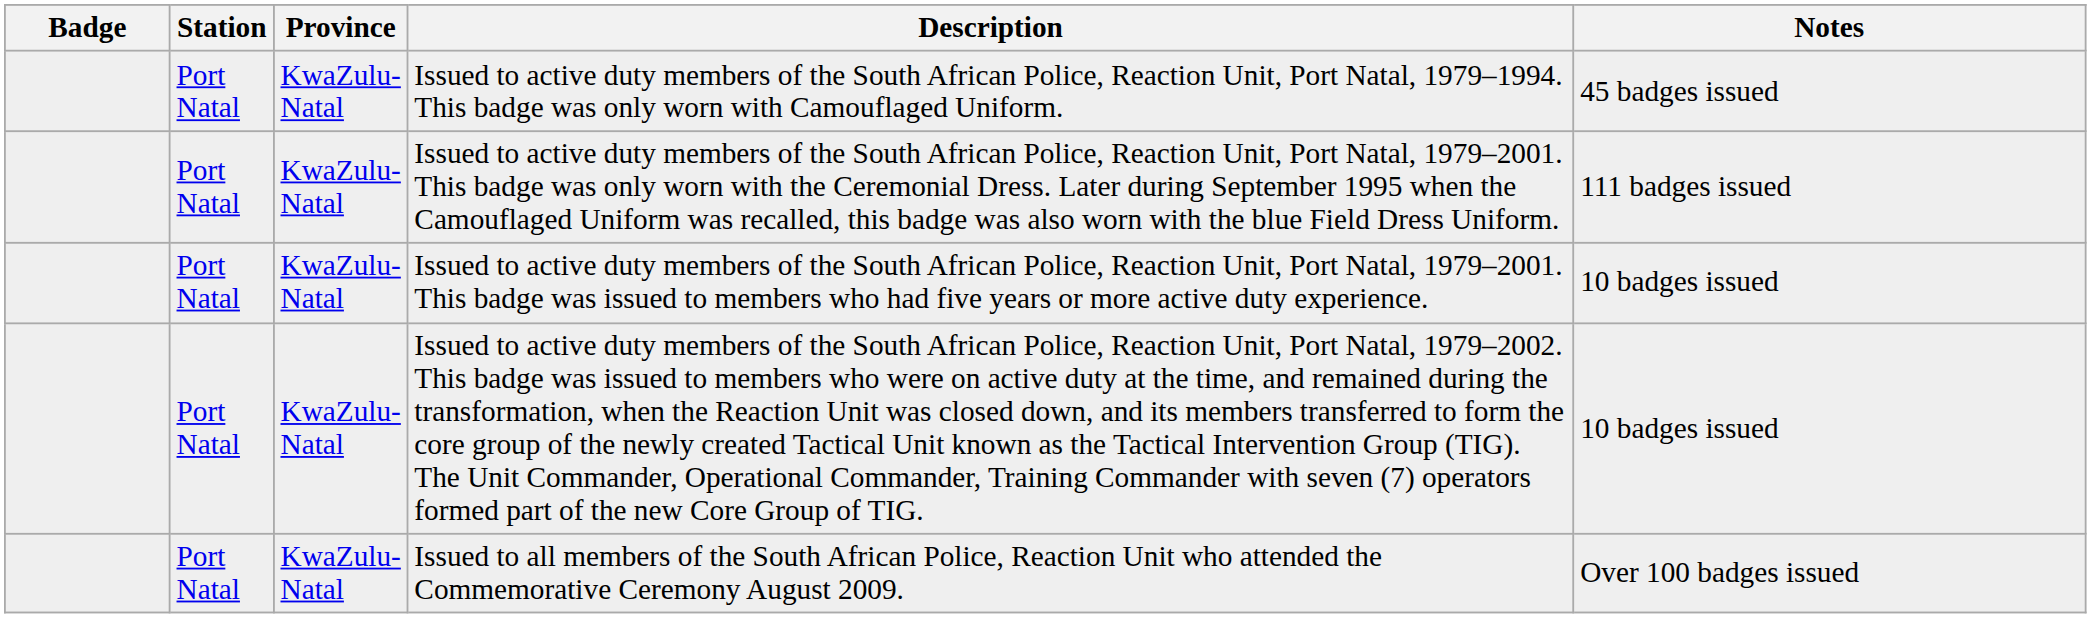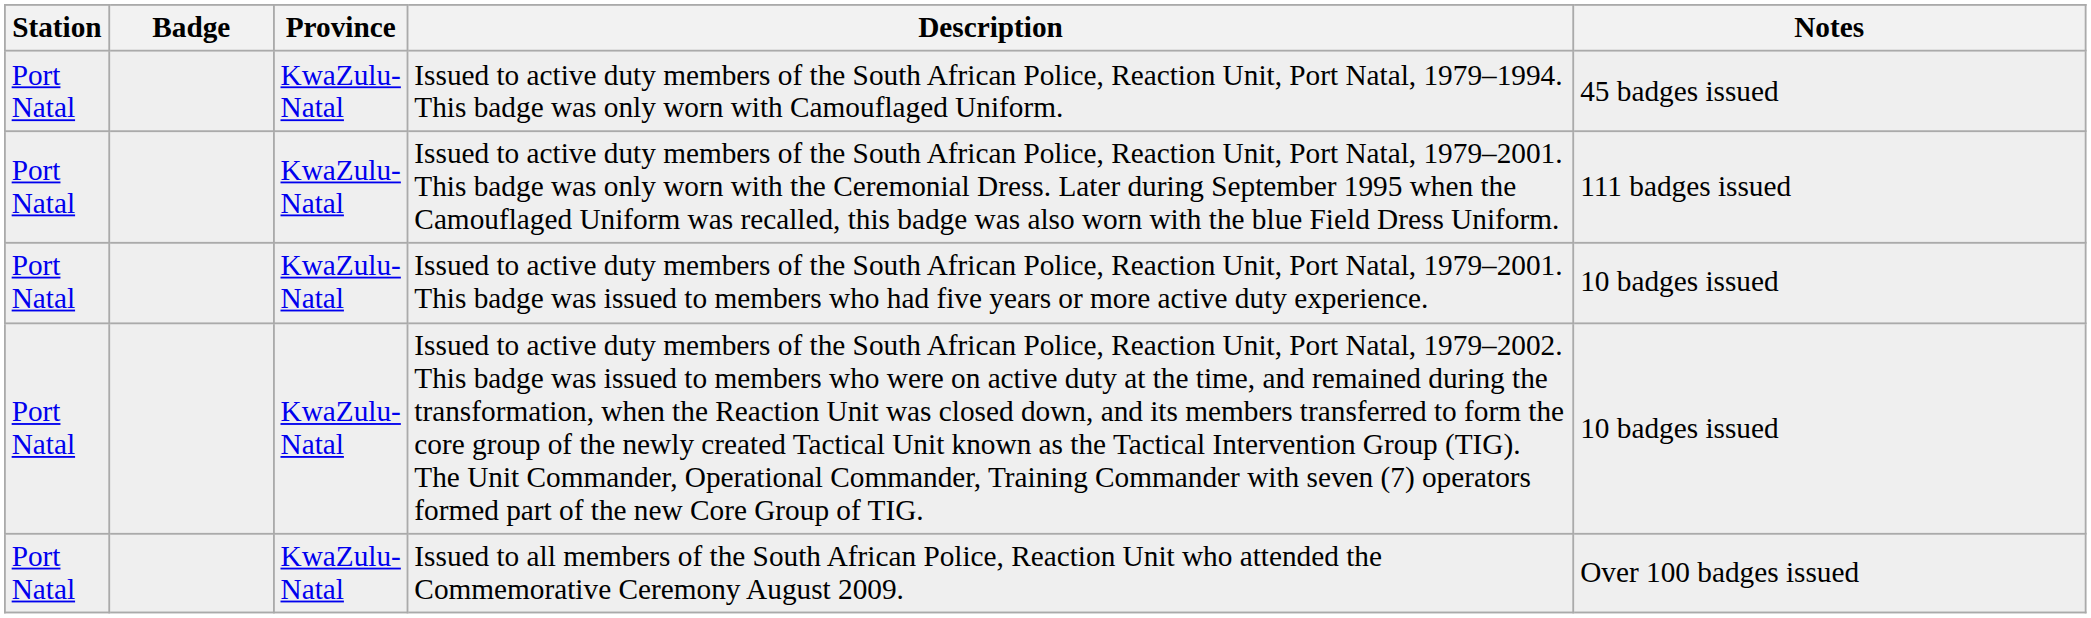columns swapped: (87, 27) <-> (222, 27)
